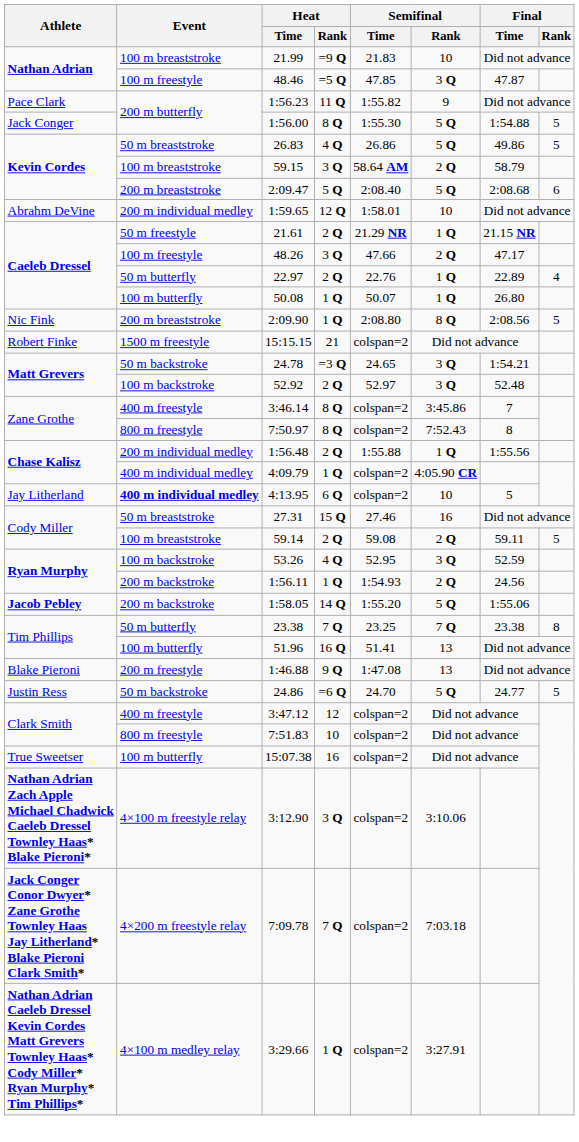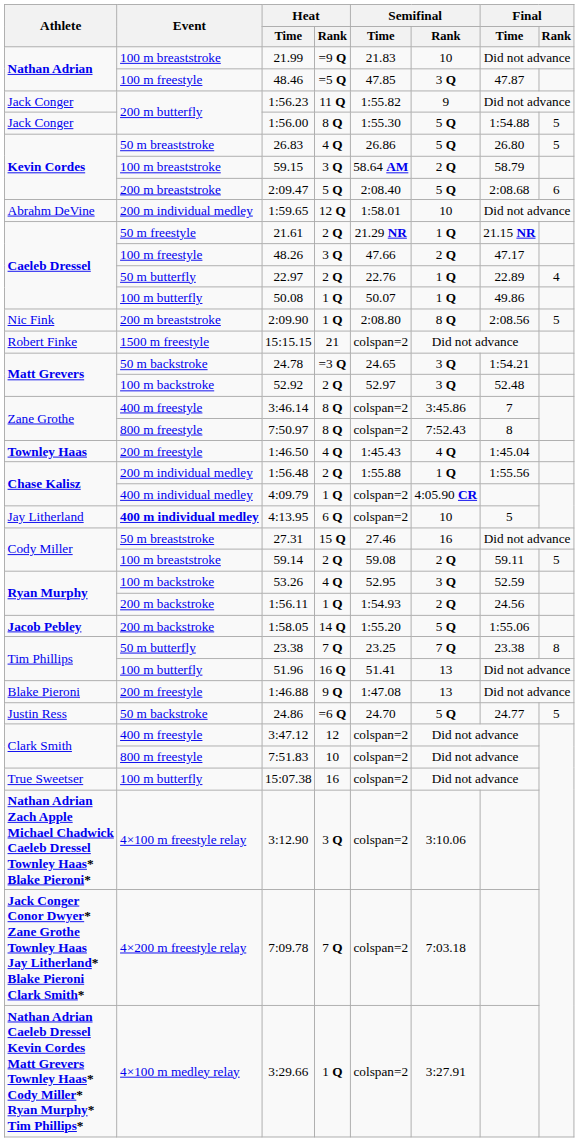(36, 102) Pace Clark -> (40, 102) Jack Conger
(509, 145) 49.86 -> (509, 145) 26.80
(509, 298) 26.80 -> (509, 298) 49.86
+ row: (288, 451)
